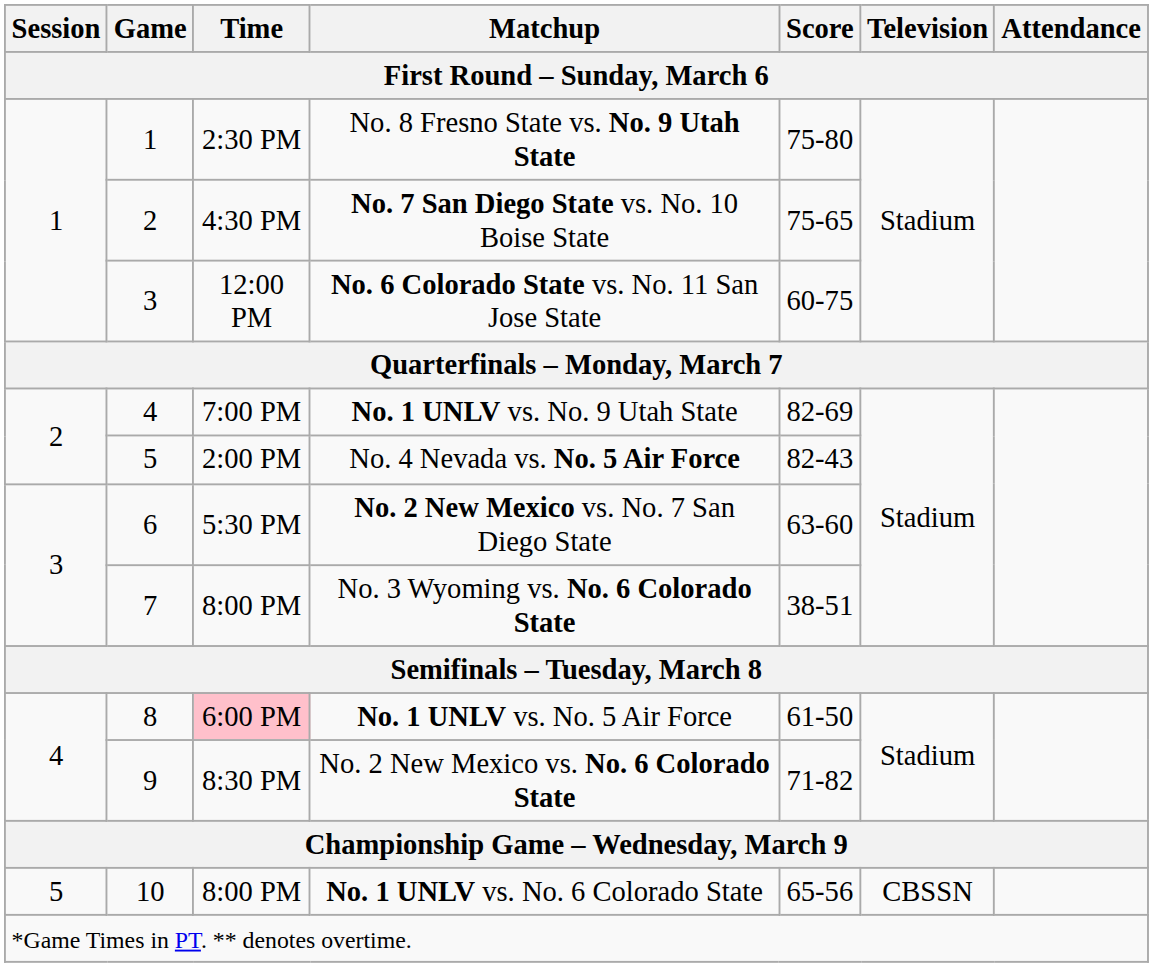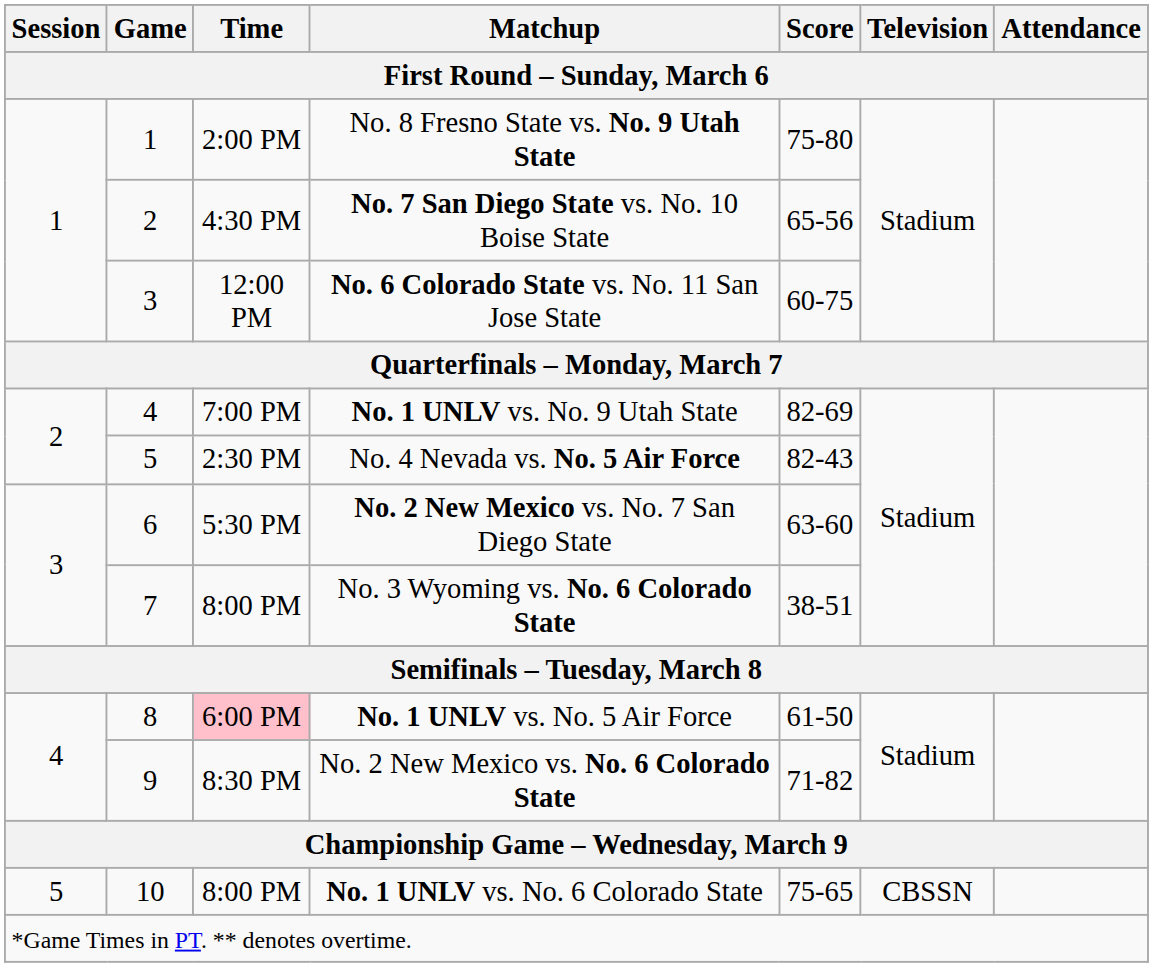(252, 139) 2:30 PM -> (252, 139) 2:00 PM
(820, 220) 75-65 -> (820, 220) 65-56
(252, 459) 2:00 PM -> (252, 459) 2:30 PM
(820, 890) 65-56 -> (820, 890) 75-65
